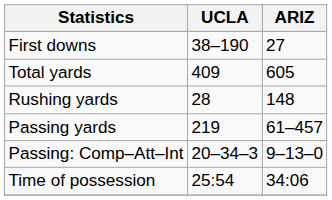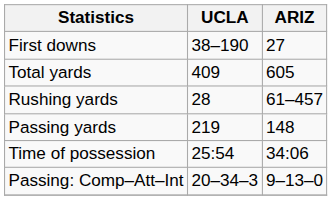(280, 99) 148 -> (295, 99) 61–457
(295, 126) 61–457 -> (280, 126) 148
rows swapped: (96, 153) <-> (82, 181)
